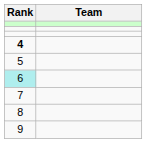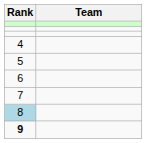(20, 44) bold -> (20, 44) normal
(20, 78) paleturquoise background -> (20, 78) no background
(20, 112) no background -> (20, 112) lightblue background
(20, 129) normal -> (20, 129) bold
